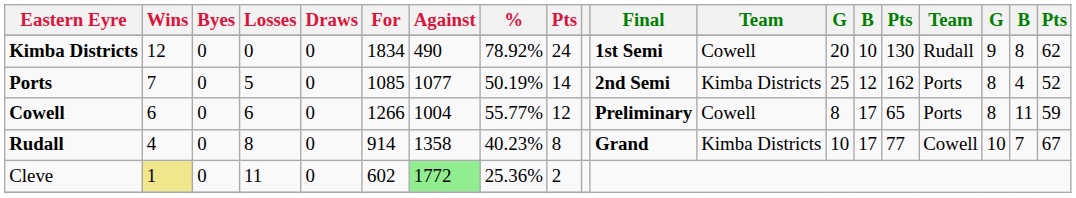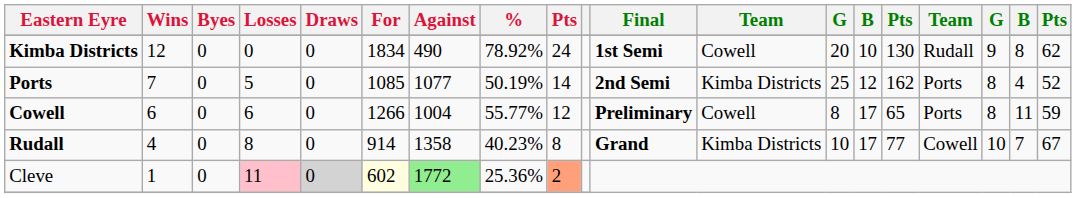(151, 175) khaki background -> (151, 175) no background
(253, 175) no background -> (253, 175) pink background
(310, 175) no background -> (310, 175) lightgrey background
(381, 175) no background -> (381, 175) lightyellow background
(557, 175) no background -> (557, 175) lightsalmon background
